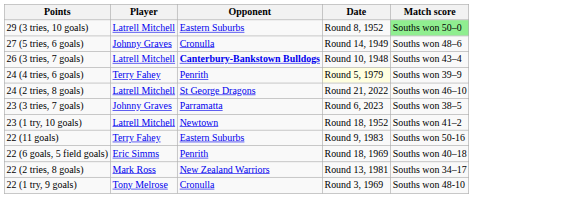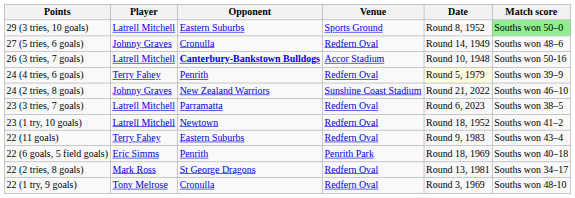+ column: (373, 12)
(427, 59) Souths won 43–4 -> (530, 59) Souths won 50-16
(144, 91) Latrell Mitchell -> (142, 91) Johnny Graves
(218, 91) St George Dragons -> (225, 91) New Zealand Warriors
(142, 106) Johnny Graves -> (144, 106) Latrell Mitchell
(429, 138) Souths won 50-16 -> (529, 138) Souths won 43–4
(225, 169) New Zealand Warriors -> (218, 169) St George Dragons
